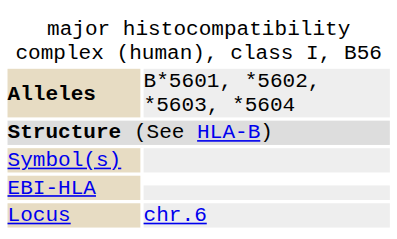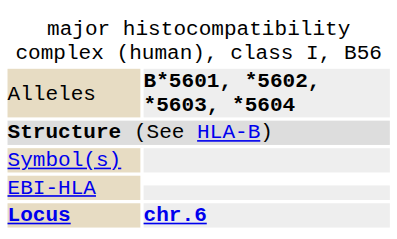(52, 93) bold -> (52, 93) normal
(232, 93) normal -> (232, 93) bold
(39, 215) normal -> (39, 215) bold
(175, 215) normal -> (175, 215) bold
